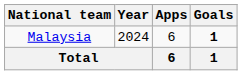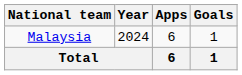(214, 37) bold -> (214, 37) normal
